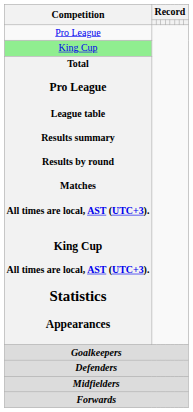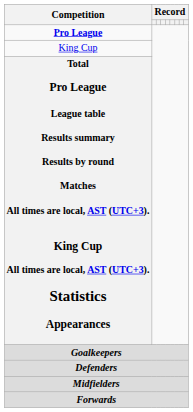(78, 32) normal -> (78, 32) bold
(78, 48) lightgreen background -> (78, 48) no background
